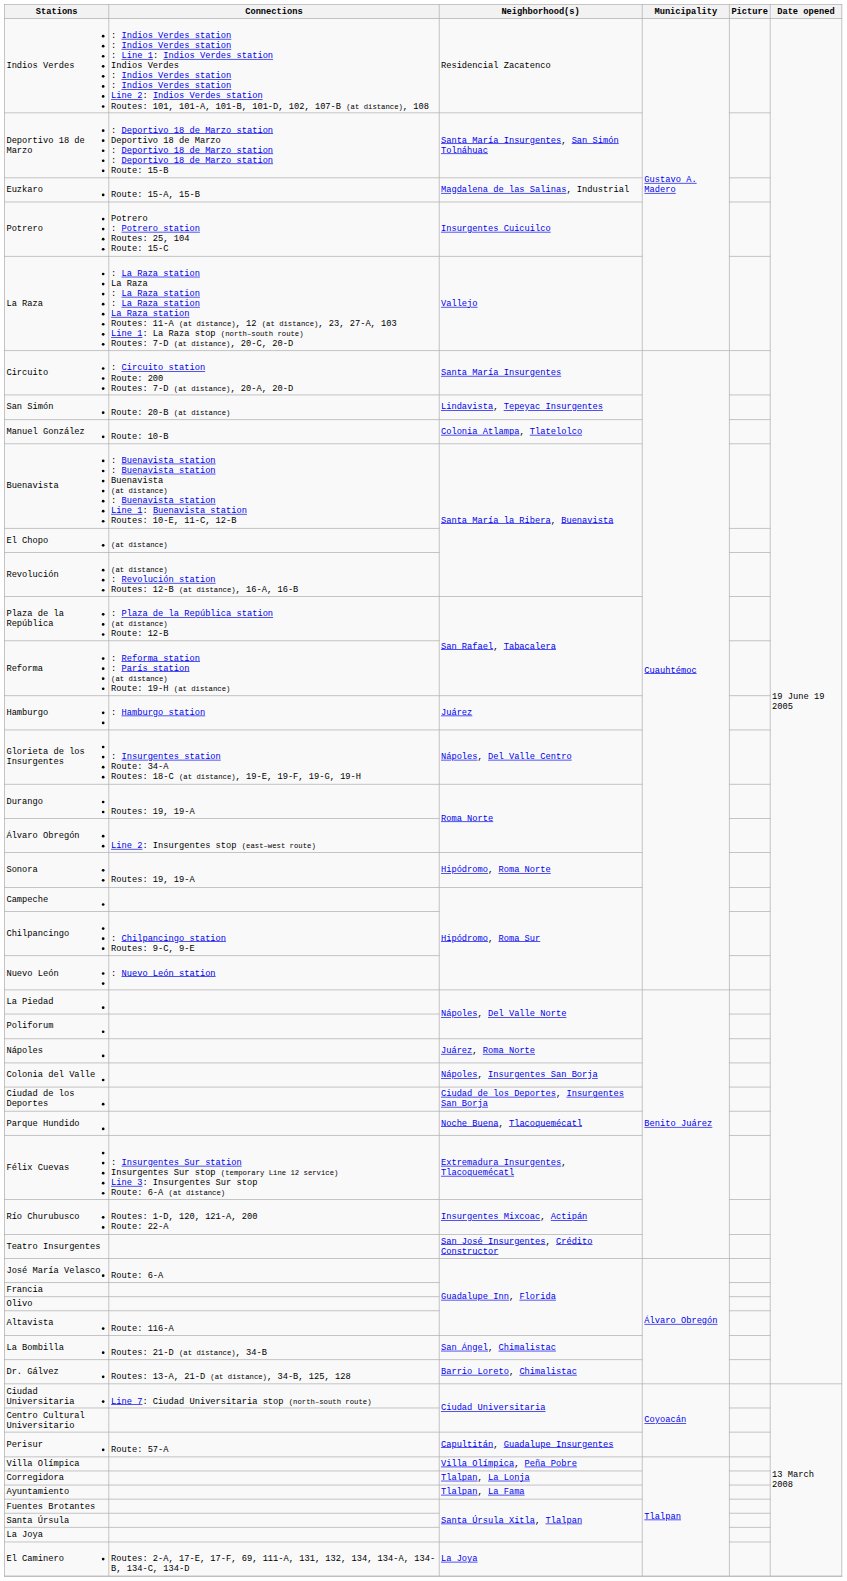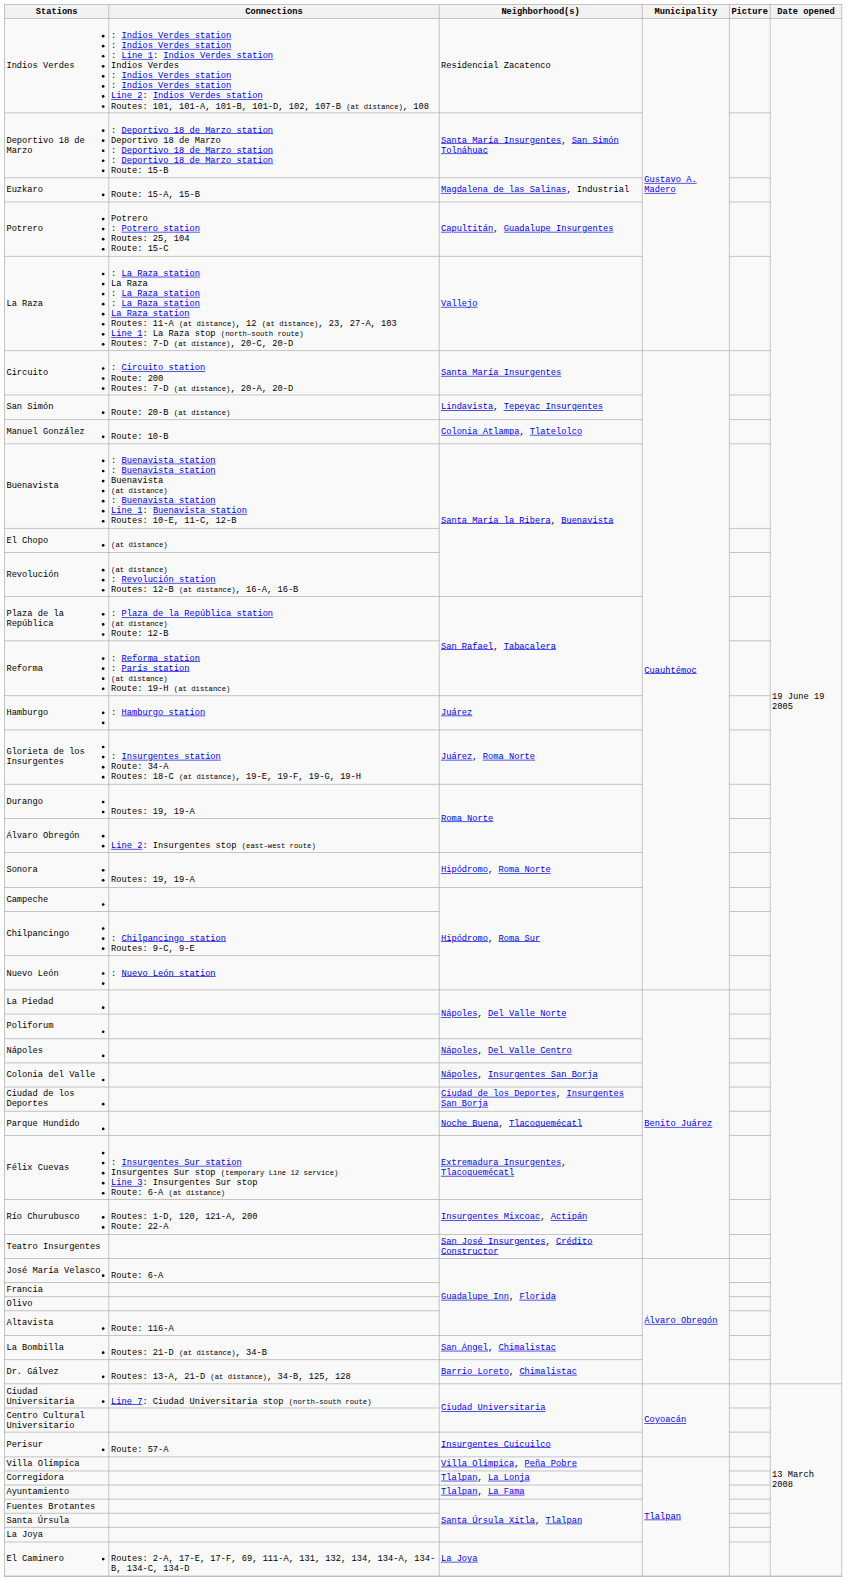(496, 229) Insurgentes Cuicuilco -> (527, 229) Capultitán, Guadalupe Insurgentes
(506, 757) Nápoles, Del Valle Centro -> (488, 757) Juárez, Roma Norte
(488, 1051) Juárez, Roma Norte -> (506, 1051) Nápoles, Del Valle Centro
(527, 1444) Capultitán, Guadalupe Insurgentes -> (496, 1444) Insurgentes Cuicuilco
